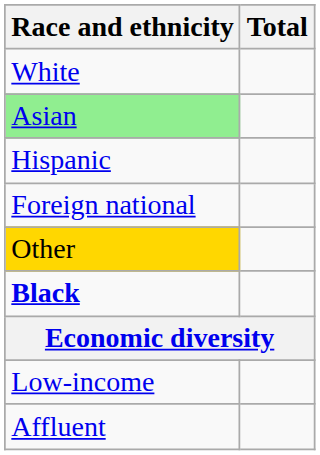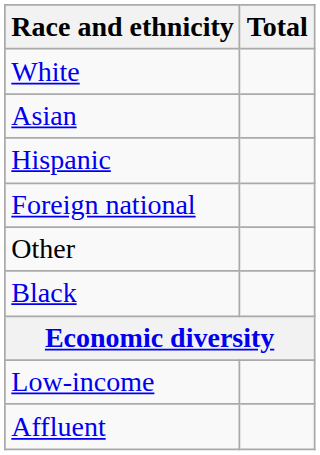(44, 115) lightgreen background -> (44, 115) no background
(43, 248) gold background -> (43, 248) no background
(46, 293) bold -> (44, 293) normal
